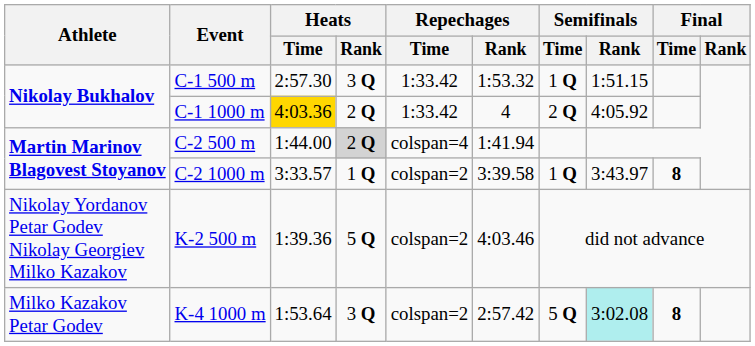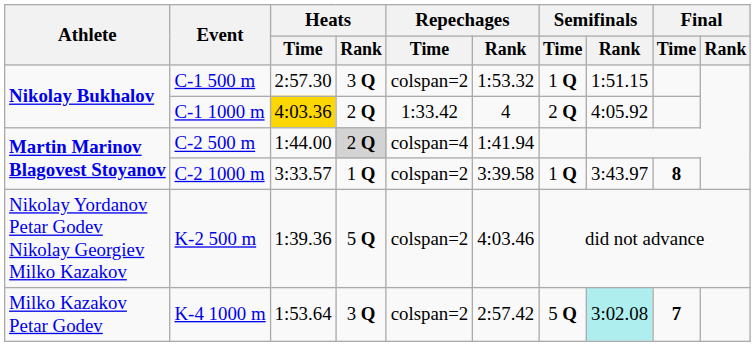(429, 80) 1:33.42 -> (429, 80) colspan=2
(676, 314) 8 -> (676, 314) 7
